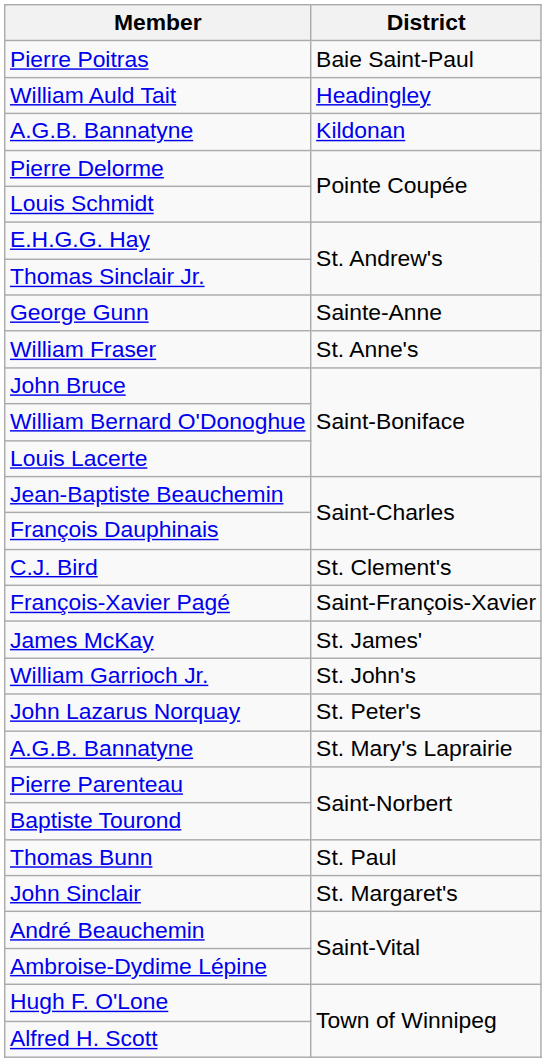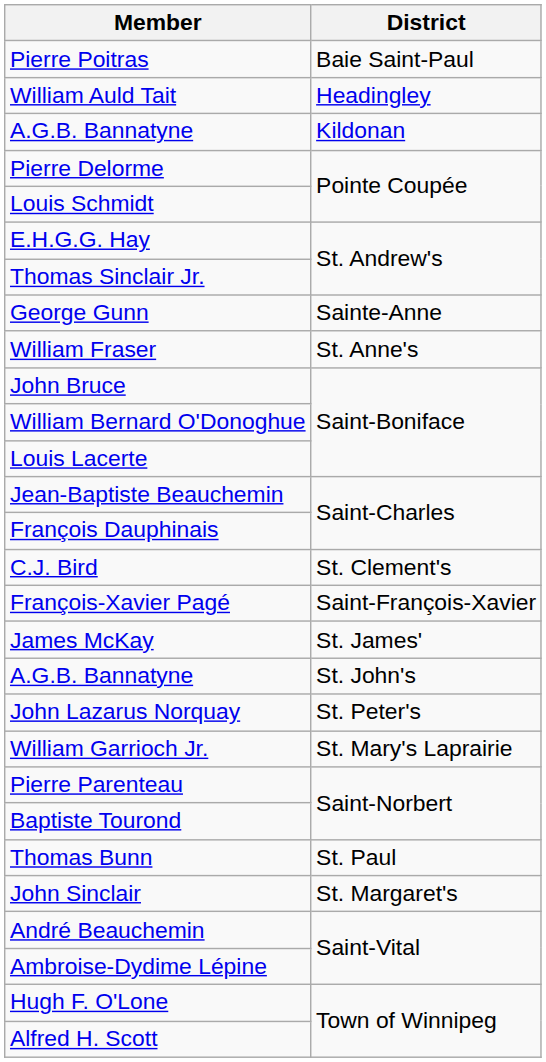(109, 675) William Garrioch Jr. -> (102, 675) A.G.B. Bannatyne
(102, 748) A.G.B. Bannatyne -> (109, 748) William Garrioch Jr.
